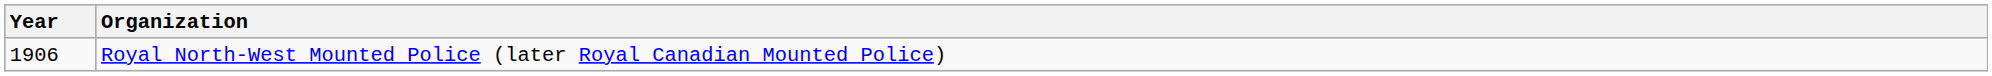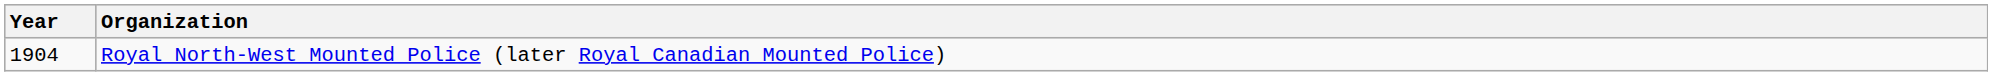(34, 55) 1906 -> (34, 55) 1904
